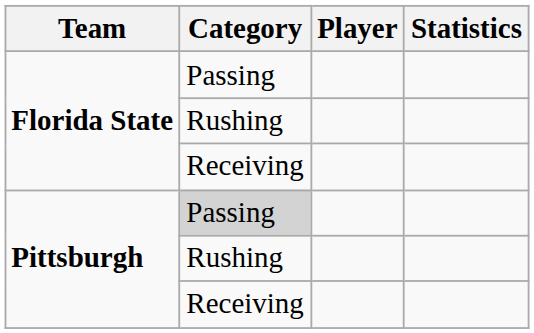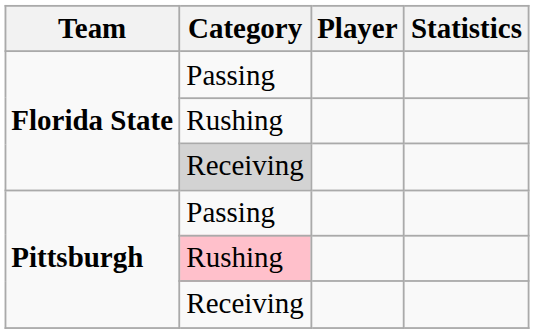(245, 166) no background -> (245, 166) lightgrey background
(231, 212) lightgrey background -> (231, 212) no background
(235, 258) no background -> (235, 258) pink background
